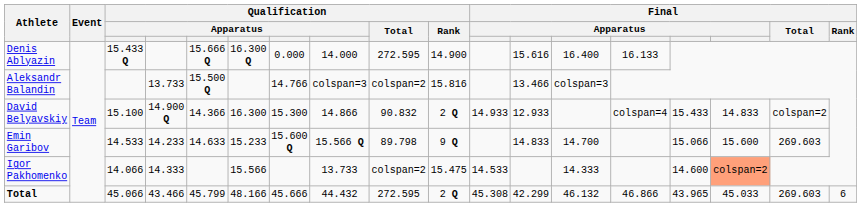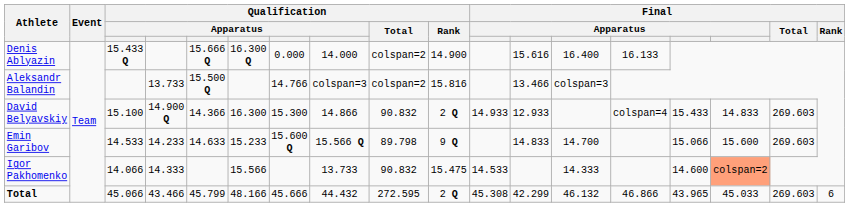(399, 55) 272.595 -> (399, 55) colspan=2
(800, 113) colspan=2 -> (794, 113) 269.603
(399, 171) colspan=2 -> (399, 171) 90.832
